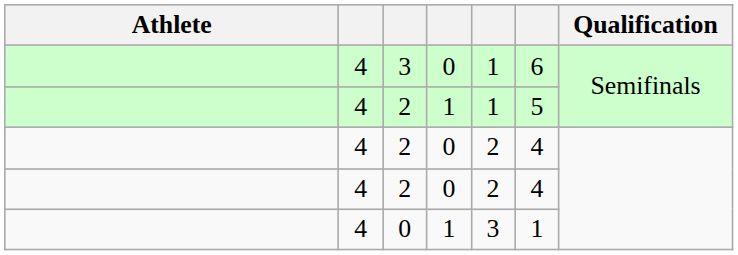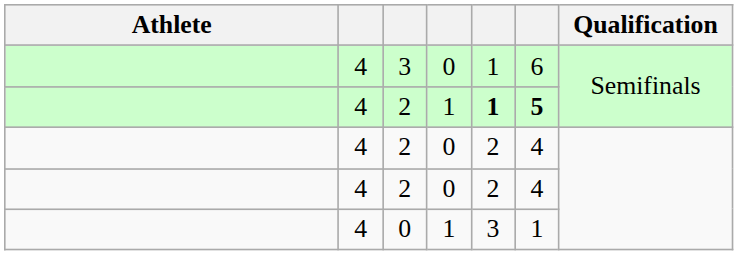(493, 106) normal -> (493, 106) bold
(537, 106) normal -> (537, 106) bold
